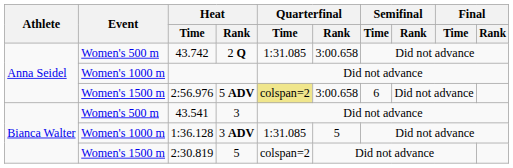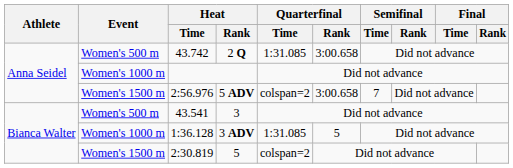(285, 93) khaki background -> (285, 93) no background
(376, 93) 6 -> (376, 93) 7
